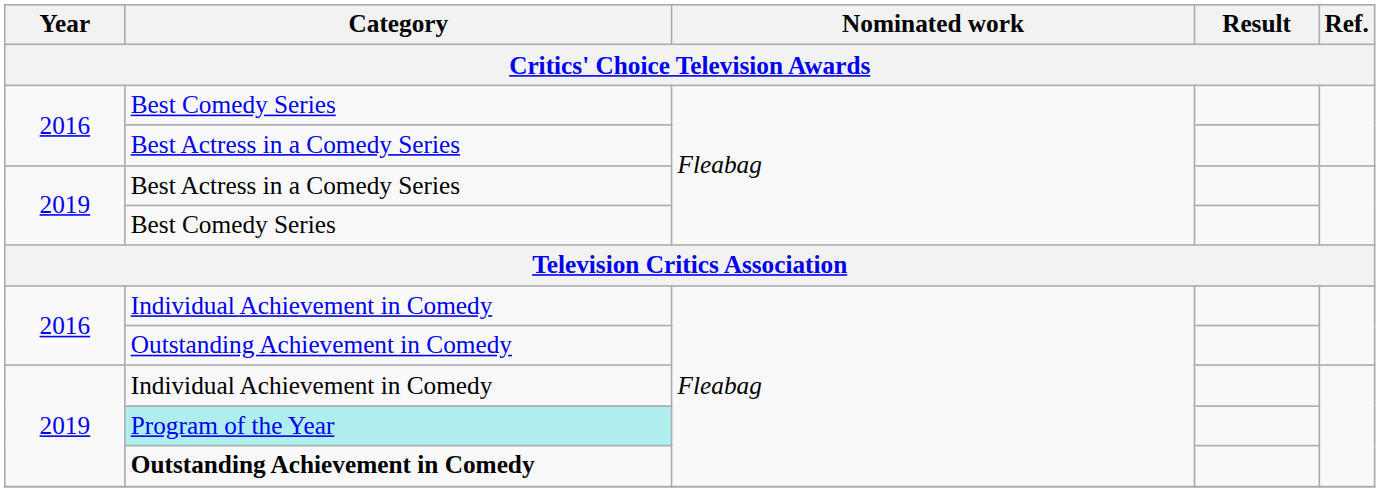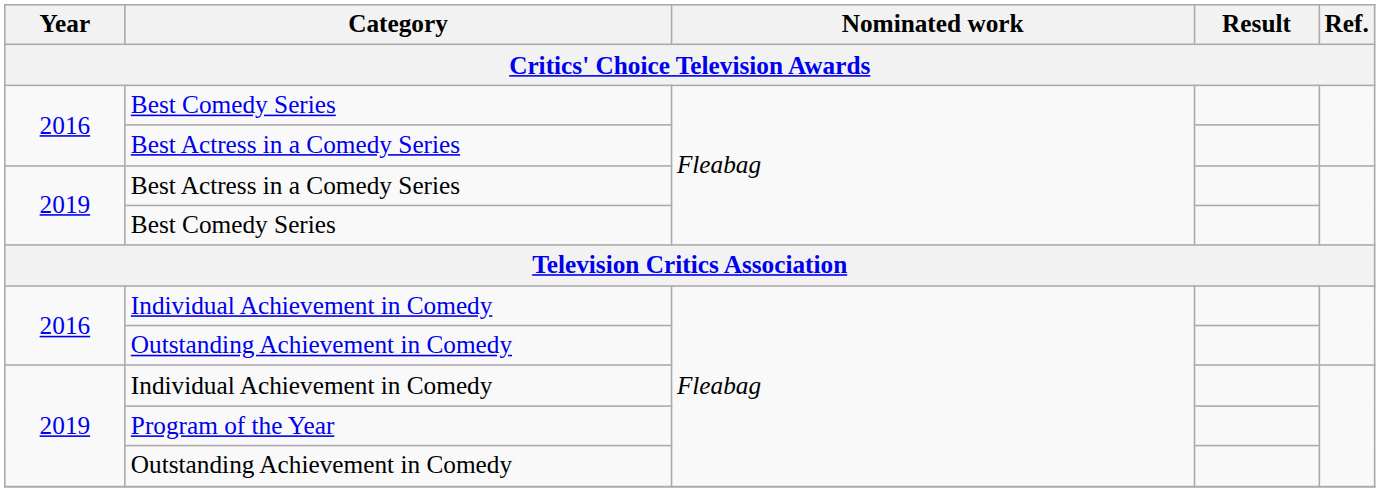(233, 425) paleturquoise background -> (233, 425) no background
(333, 465) bold -> (321, 465) normal
